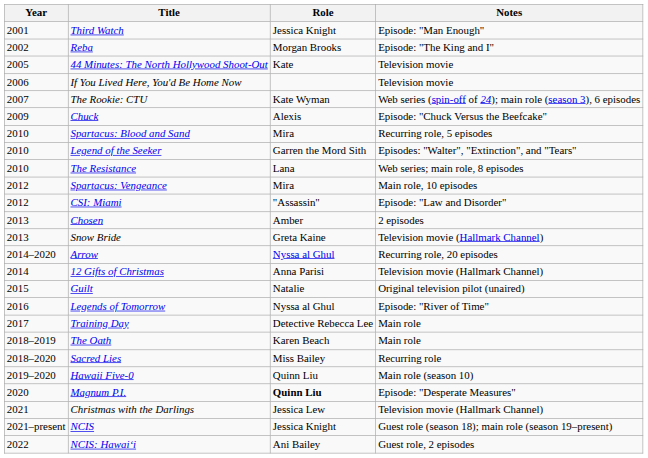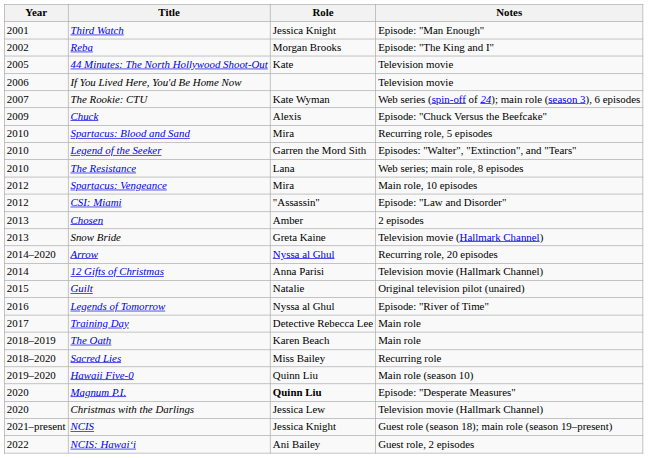(18, 409) 2021 -> (18, 409) 2020
